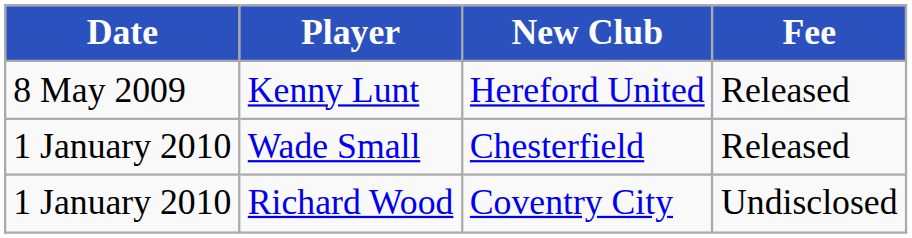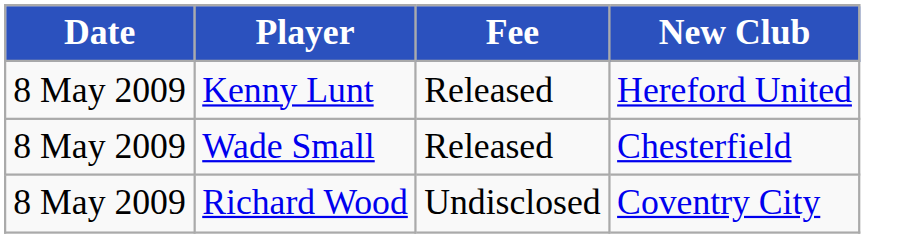columns swapped: (587, 32) <-> (809, 32)
(122, 145) 1 January 2010 -> (100, 145) 8 May 2009
(122, 202) 1 January 2010 -> (100, 202) 8 May 2009
